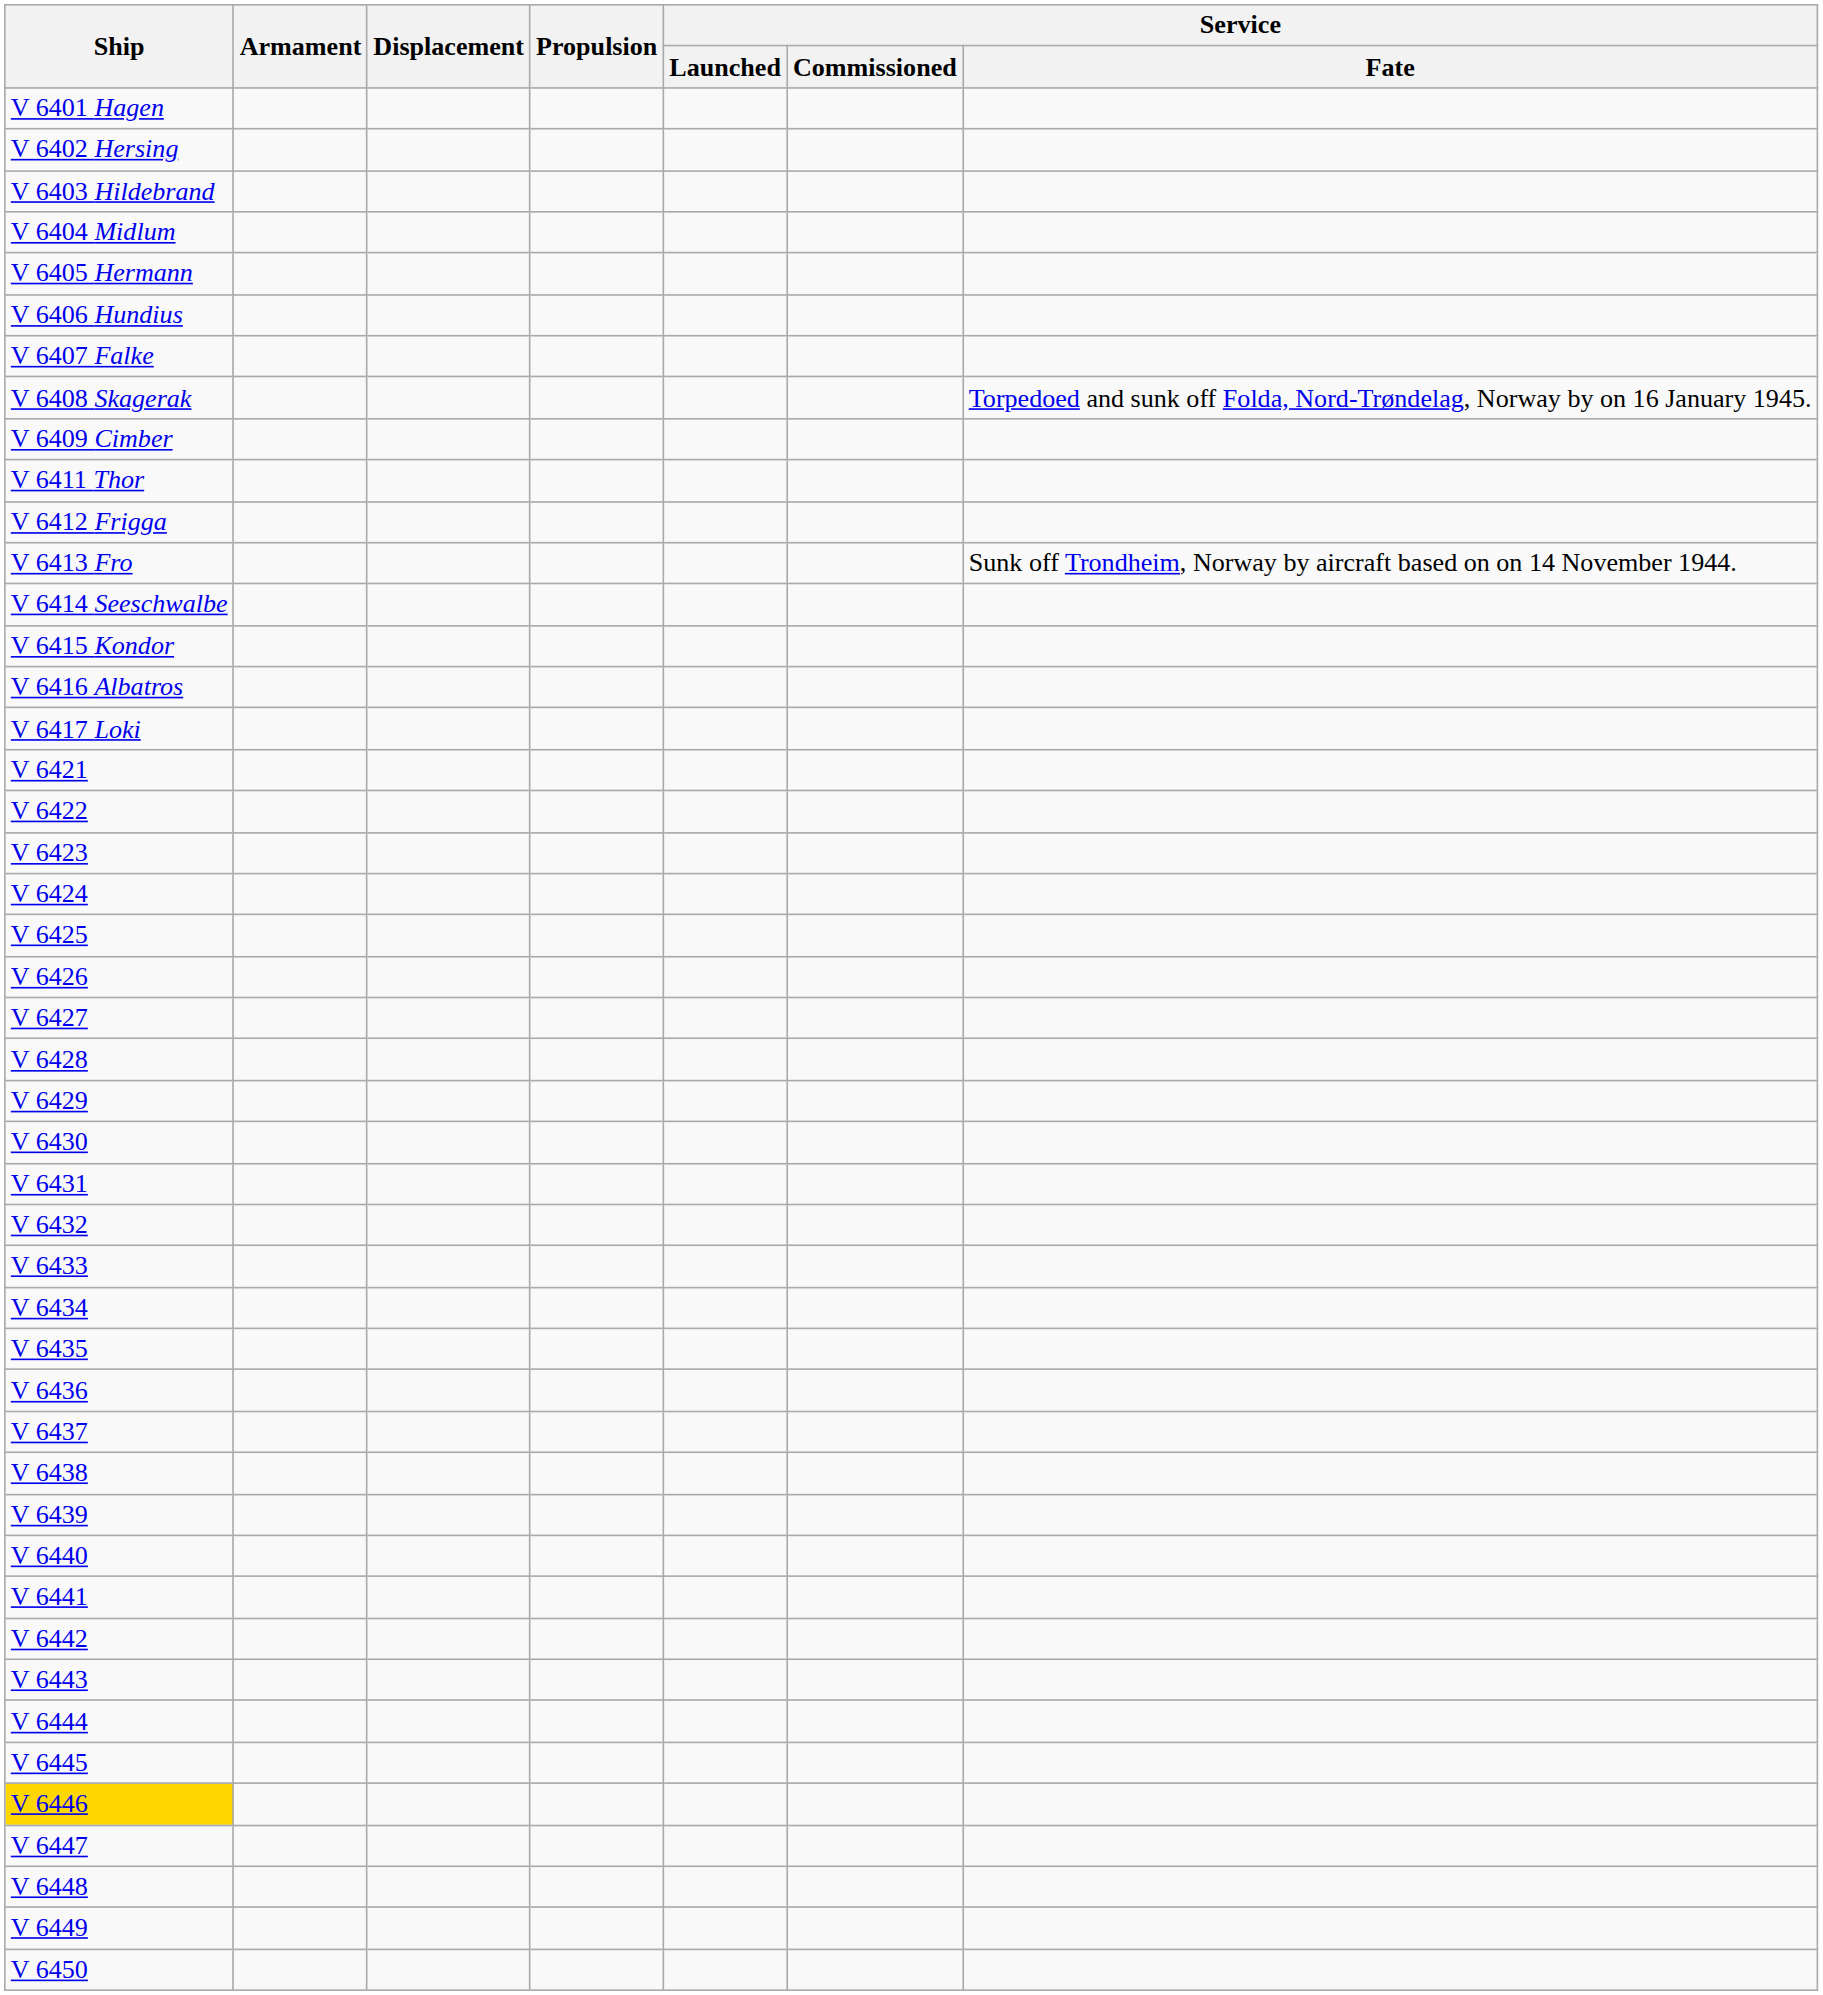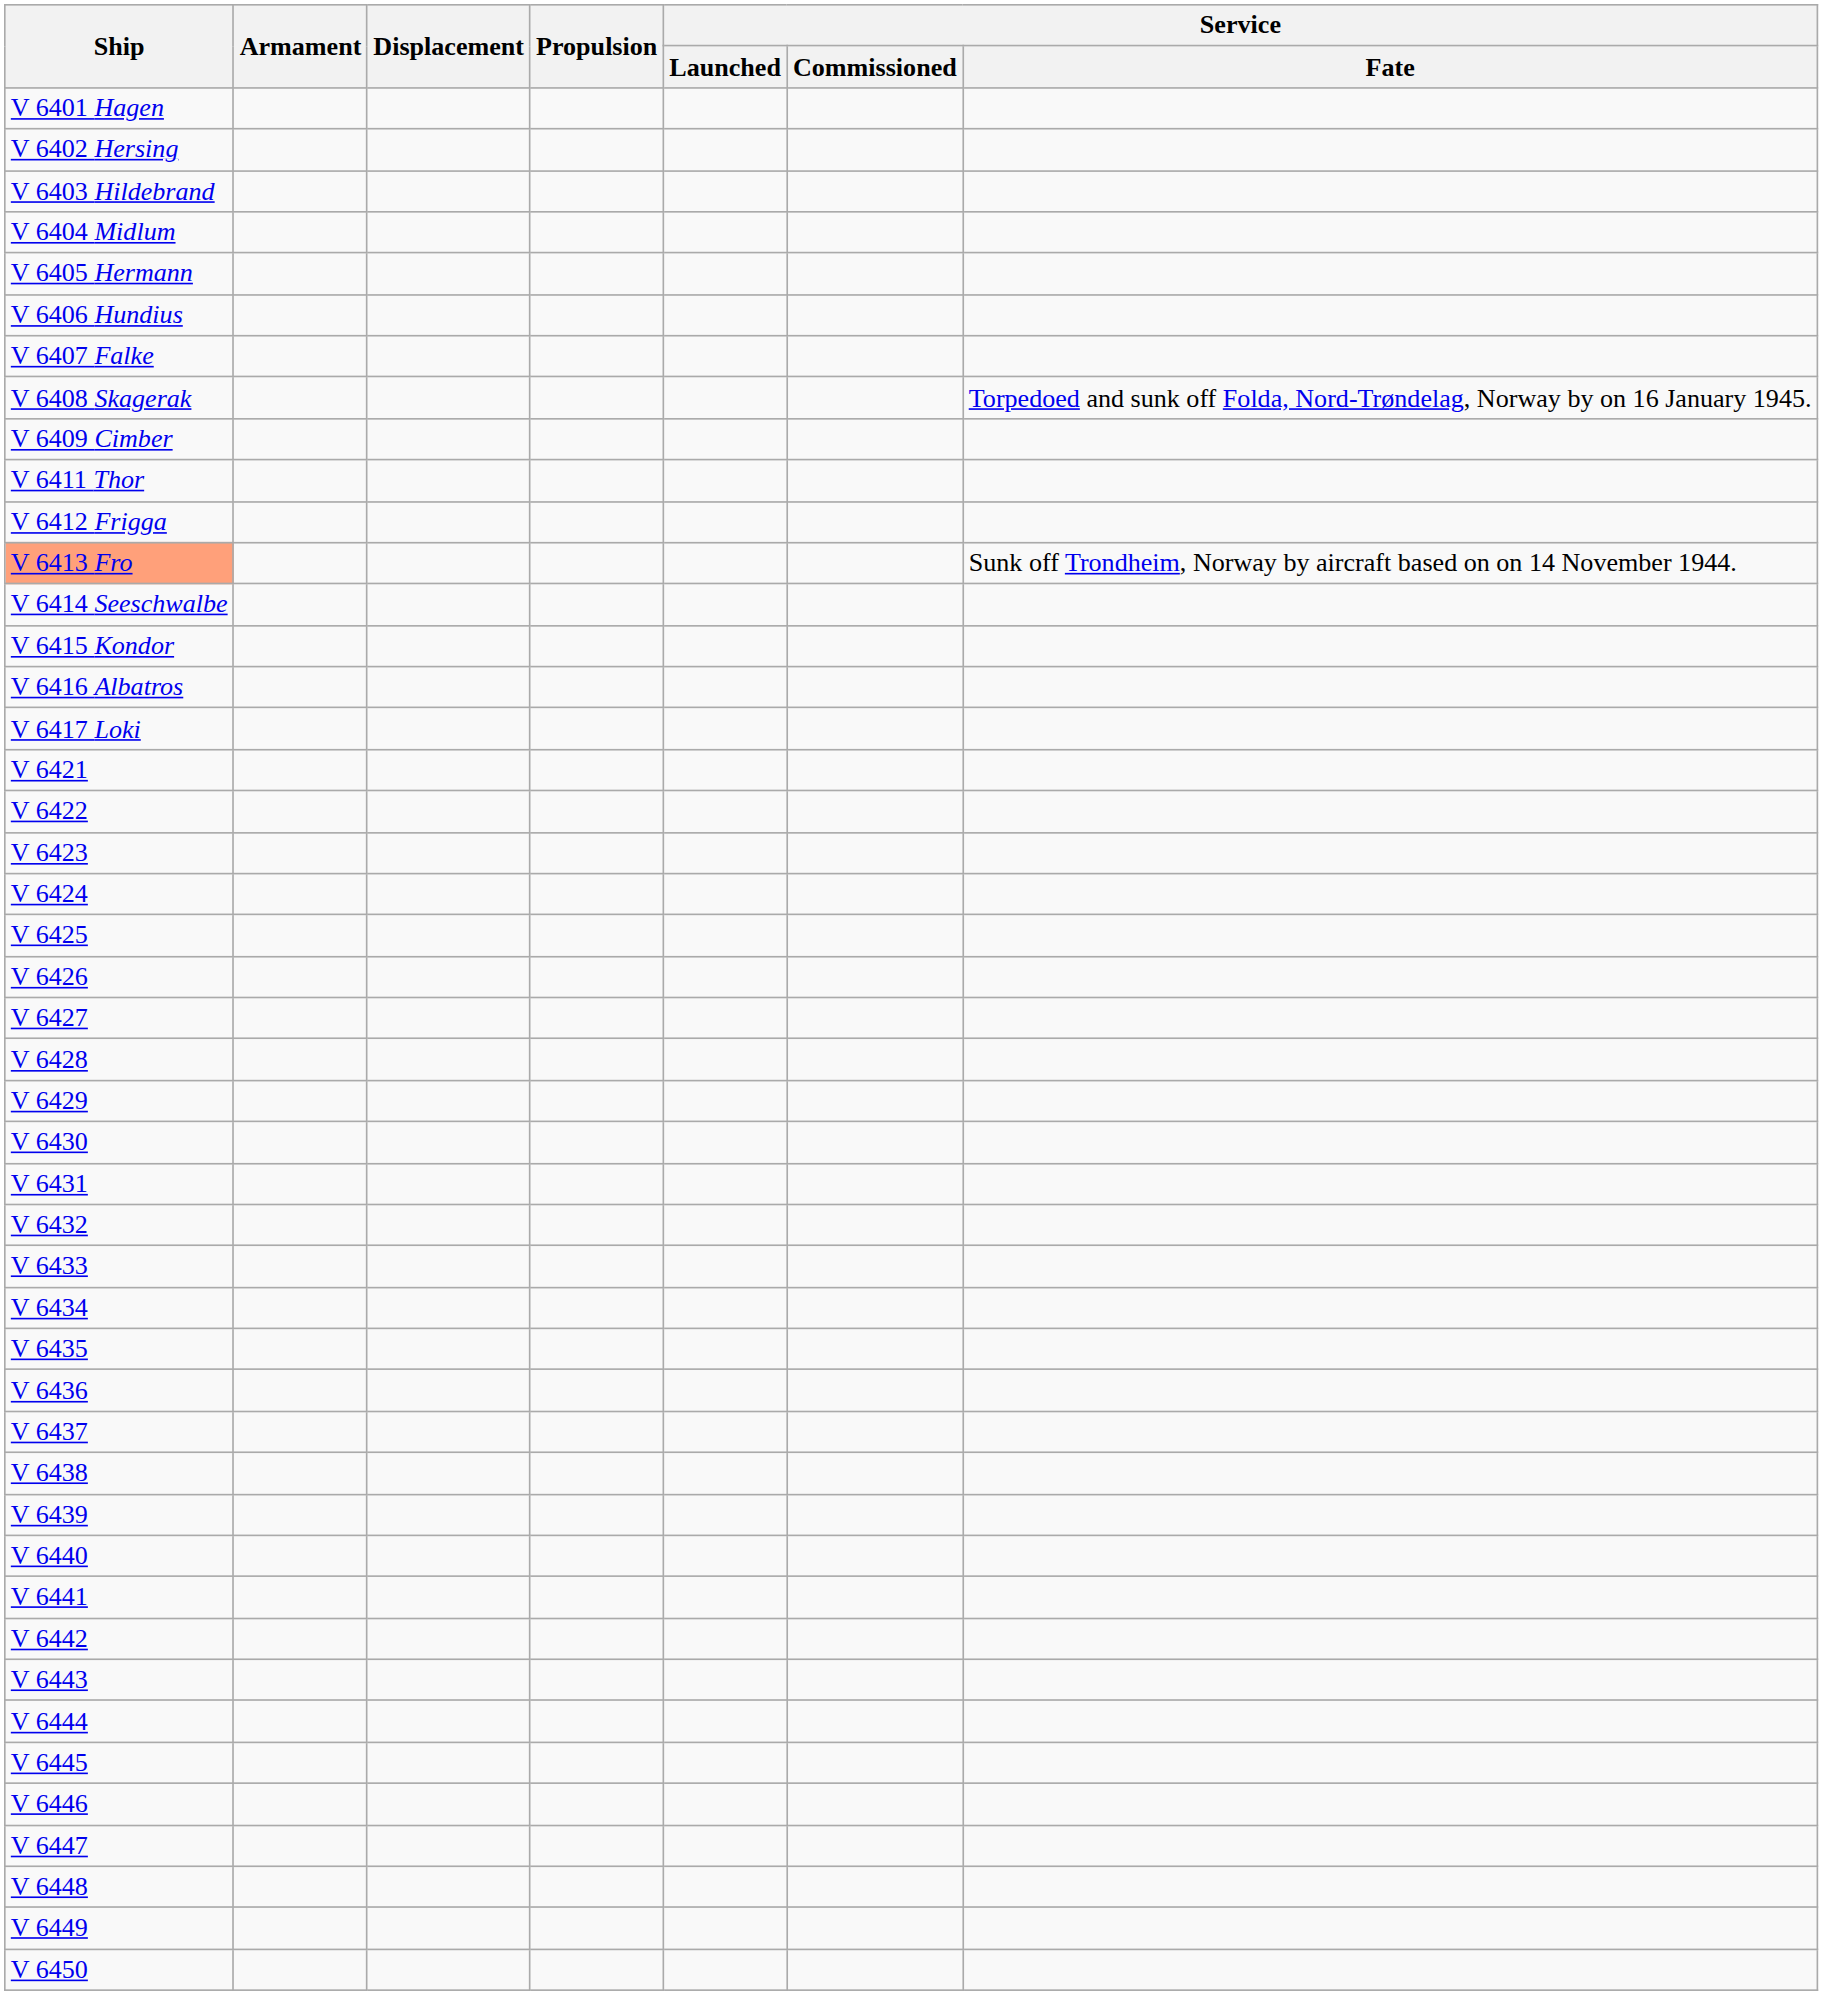(72, 562) no background -> (72, 562) lightsalmon background
(49, 1803) gold background -> (49, 1803) no background
